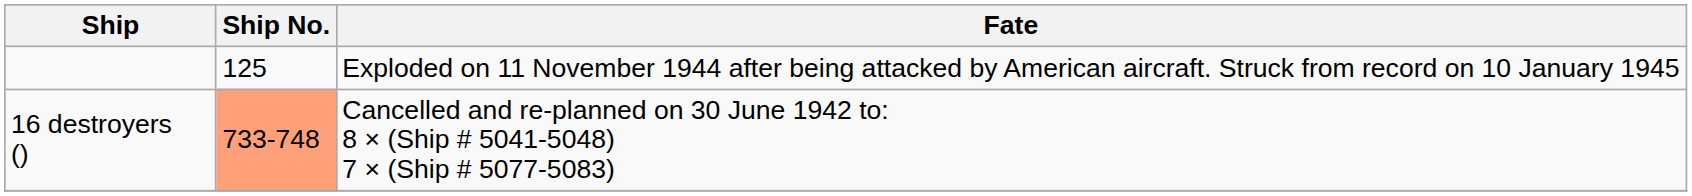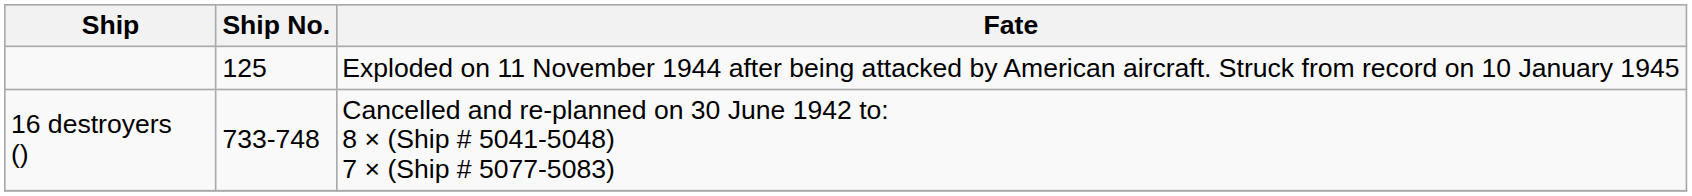(271, 139) lightsalmon background -> (271, 139) no background
